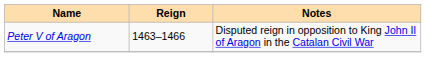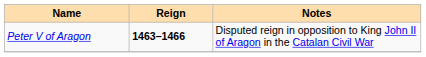(159, 37) normal -> (159, 37) bold
